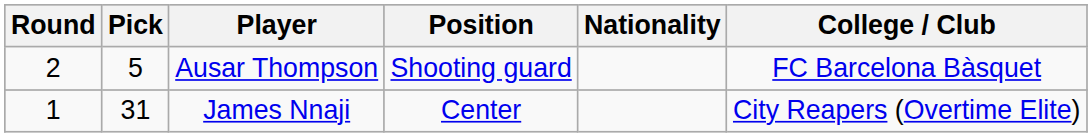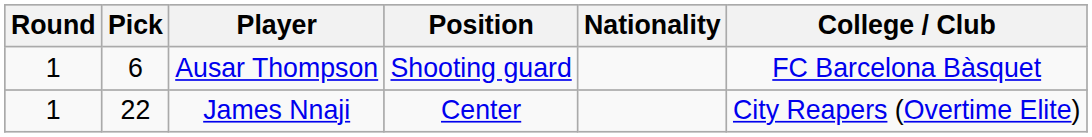(53, 68) 2 -> (53, 68) 1
(135, 68) 5 -> (135, 68) 6
(135, 110) 31 -> (135, 110) 22
